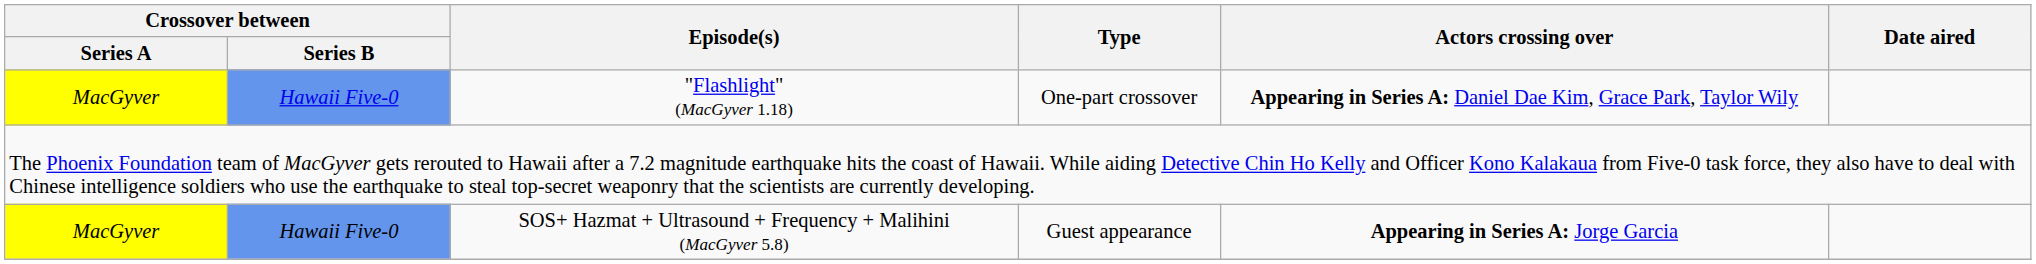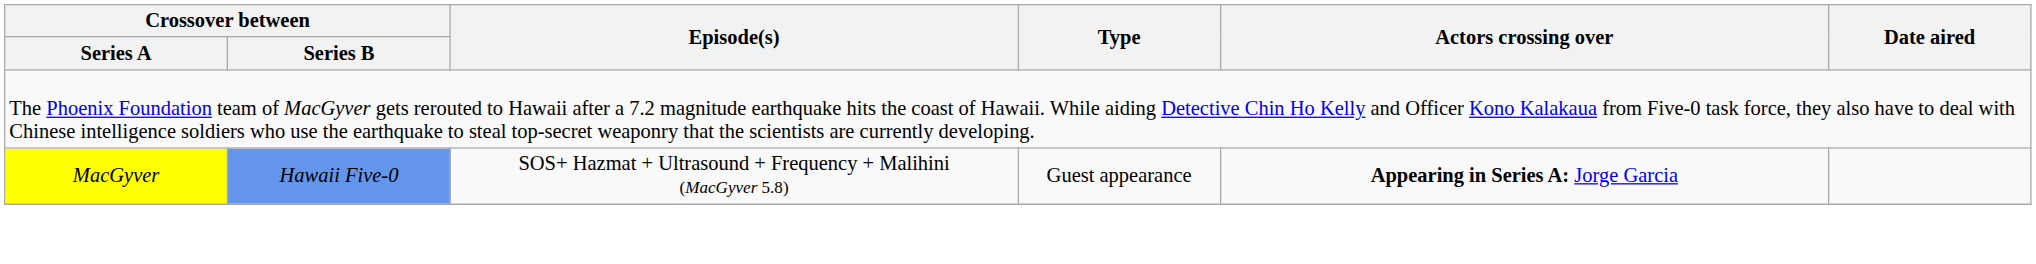- row: (734, 97)
